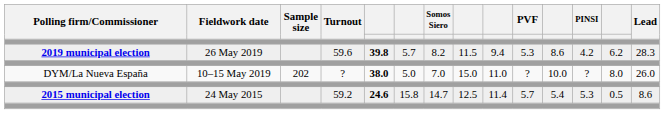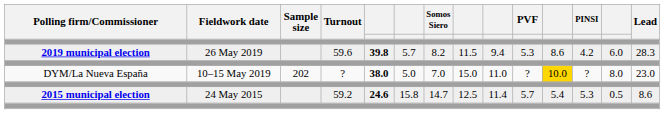(616, 52) 6.2 -> (616, 52) 6.0
(557, 74) no background -> (557, 74) gold background
(645, 74) 26.0 -> (645, 74) 23.0
